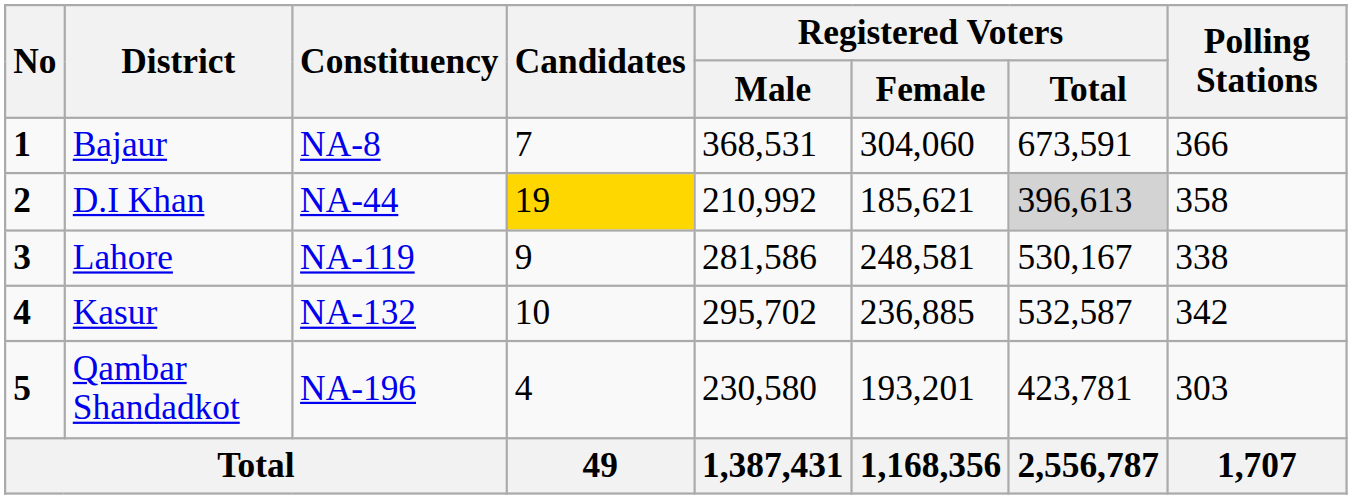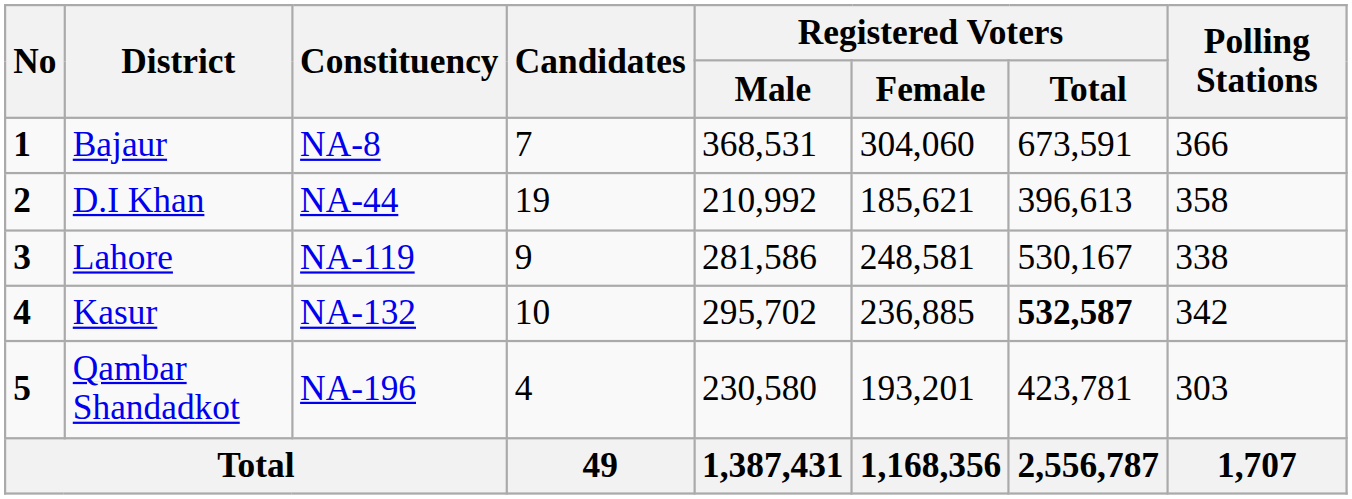(533, 200) gold background -> (533, 200) no background
(1075, 200) lightgrey background -> (1075, 200) no background
(1075, 312) normal -> (1075, 312) bold
